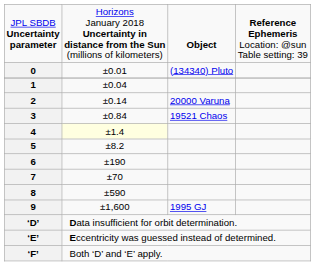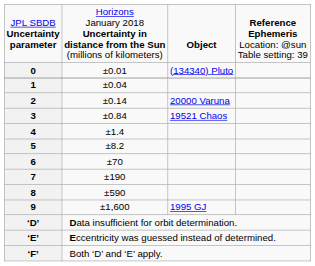(115, 131) lightyellow background -> (115, 131) no background
(115, 162) ±190 -> (115, 162) ±70
(115, 177) ±70 -> (115, 177) ±190
